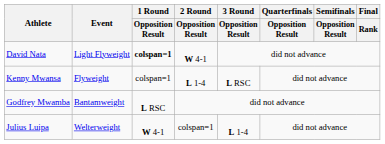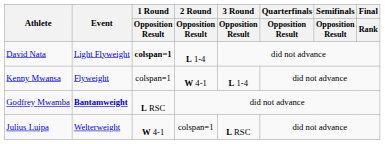(196, 59) W 4-1 -> (196, 59) L 1-4
(196, 83) L 1-4 -> (196, 83) W 4-1
(238, 83) L RSC -> (238, 83) L 1-4
(99, 103) normal -> (101, 103) bold
(238, 132) L 1-4 -> (238, 132) L RSC
